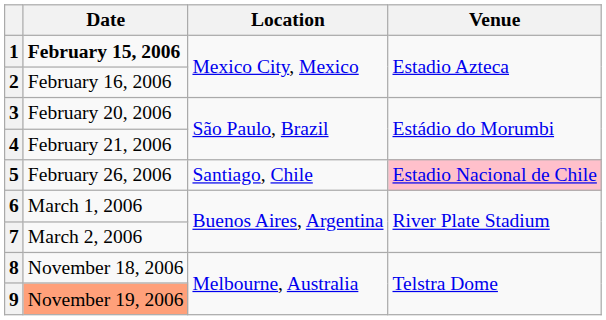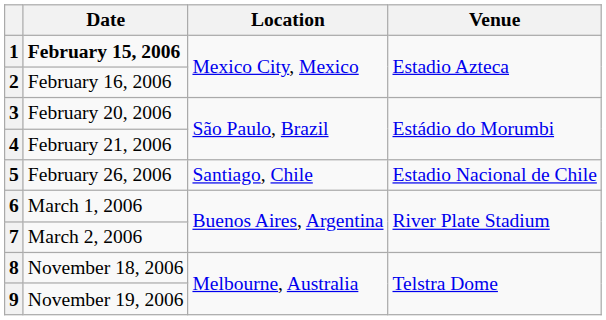(495, 174) pink background -> (495, 174) no background
(106, 298) lightsalmon background -> (106, 298) no background
